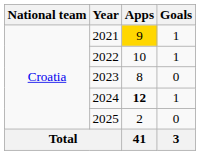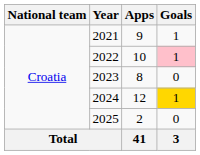(139, 35) gold background -> (139, 35) no background
(176, 56) no background -> (176, 56) pink background
(139, 98) bold -> (139, 98) normal
(176, 98) no background -> (176, 98) gold background
